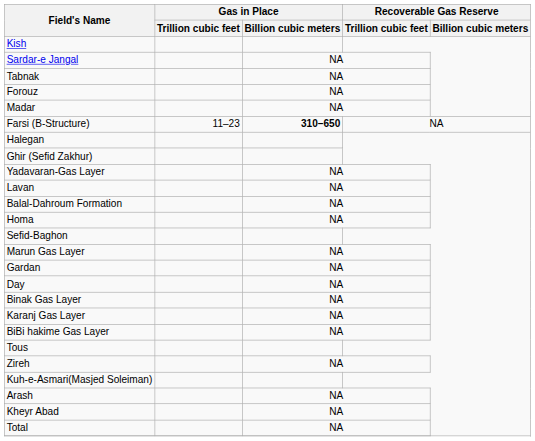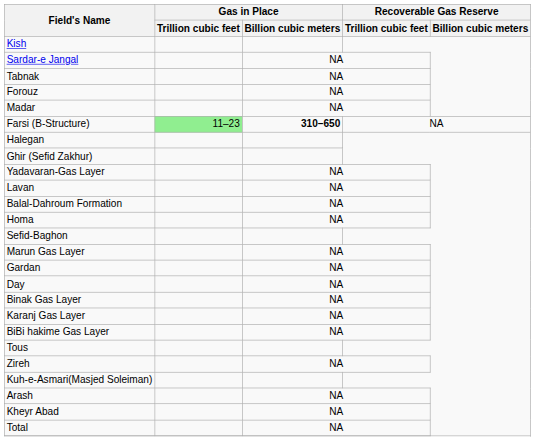(226, 124) no background -> (226, 124) lightgreen background
